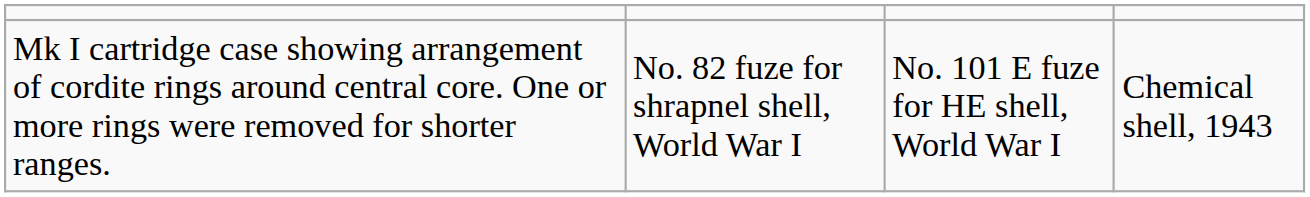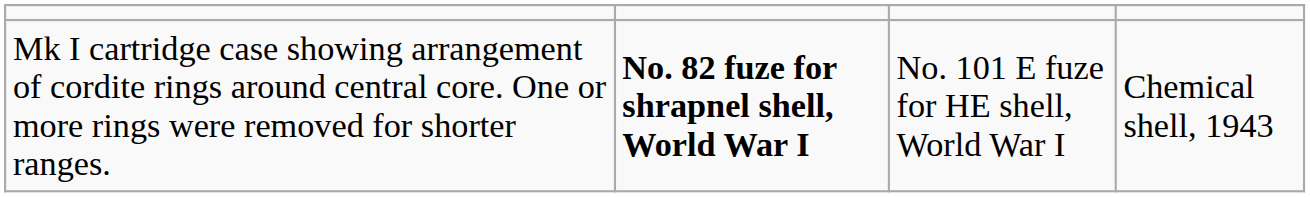(738, 105) normal -> (729, 105) bold
